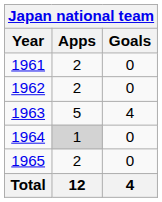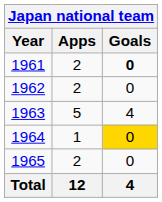(130, 64) normal -> (130, 64) bold
(77, 137) lightgrey background -> (77, 137) no background
(130, 137) no background -> (130, 137) gold background
